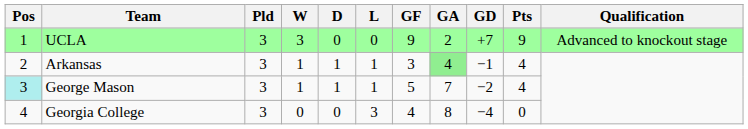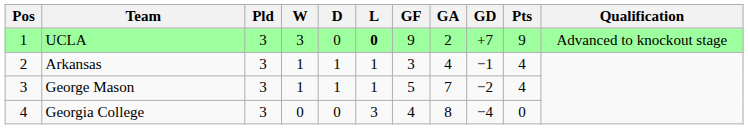(374, 40) normal -> (374, 40) bold
(448, 64) lightgreen background -> (448, 64) no background
(24, 87) paleturquoise background -> (24, 87) no background
